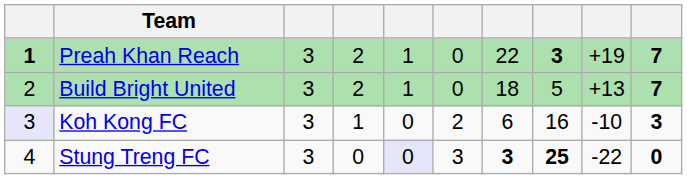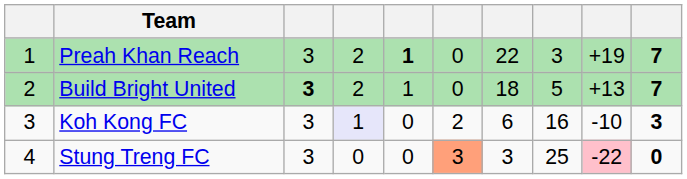(30, 55) bold -> (30, 55) normal
(408, 55) normal -> (408, 55) bold
(557, 55) bold -> (557, 55) normal
(308, 88) normal -> (308, 88) bold
(30, 122) lavender background -> (30, 122) no background
(358, 122) no background -> (358, 122) lavender background
(408, 156) lavender background -> (408, 156) no background
(458, 156) no background -> (458, 156) lightsalmon background
(507, 156) bold -> (507, 156) normal
(557, 156) bold -> (557, 156) normal
(607, 156) no background -> (607, 156) pink background
